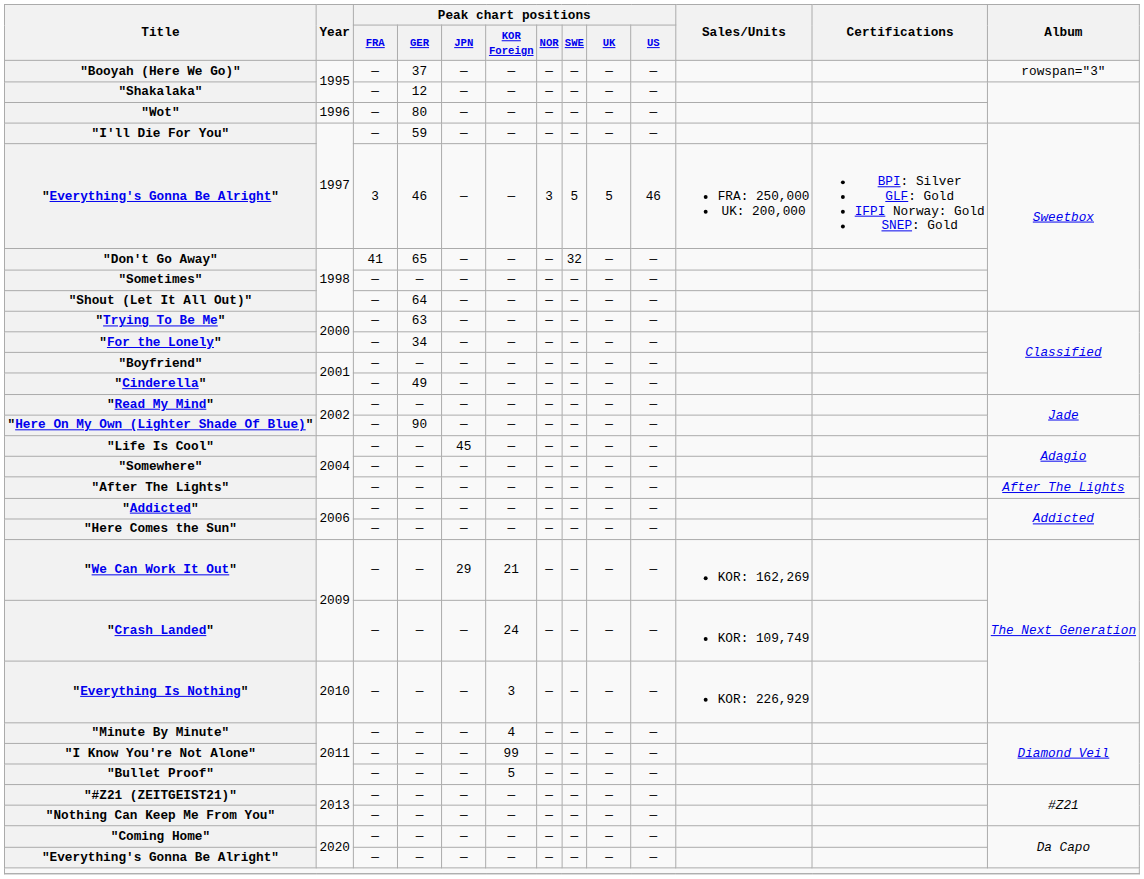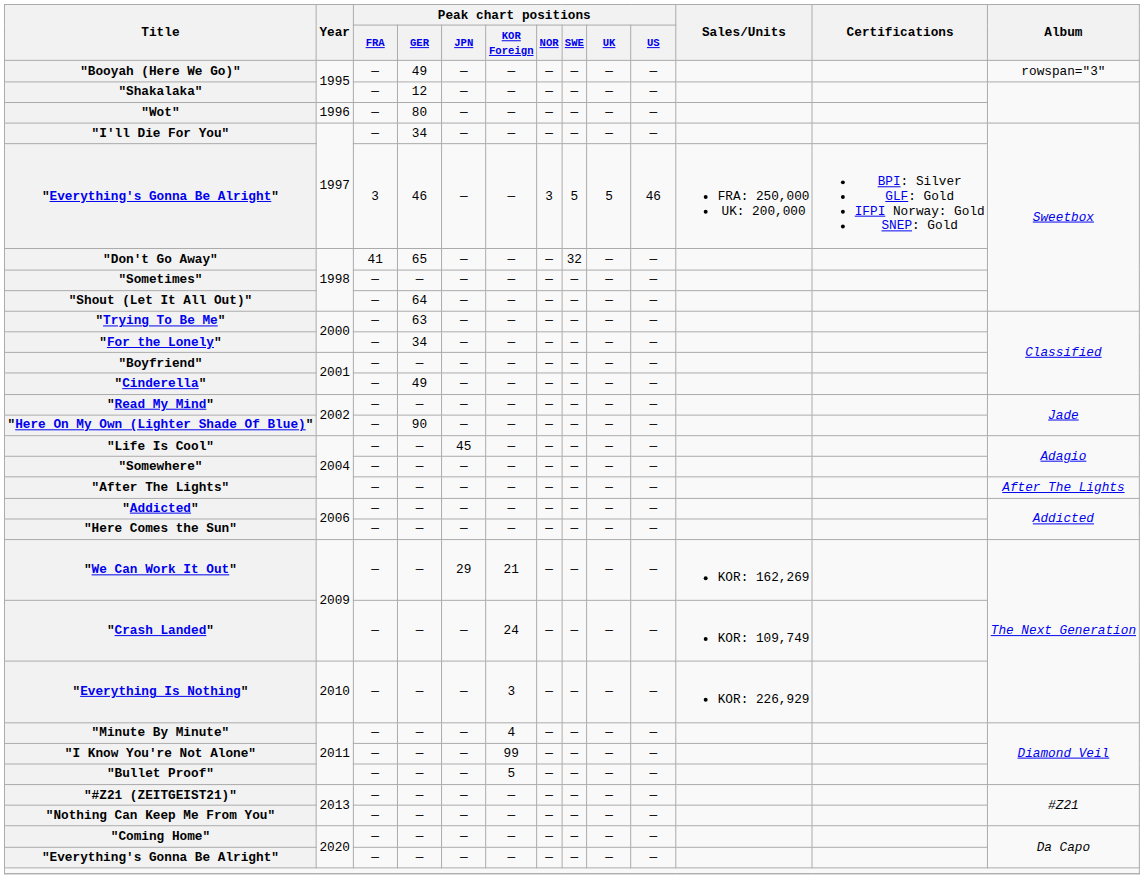(419, 71) 37 -> (419, 71) 49
(419, 133) 59 -> (419, 133) 34
